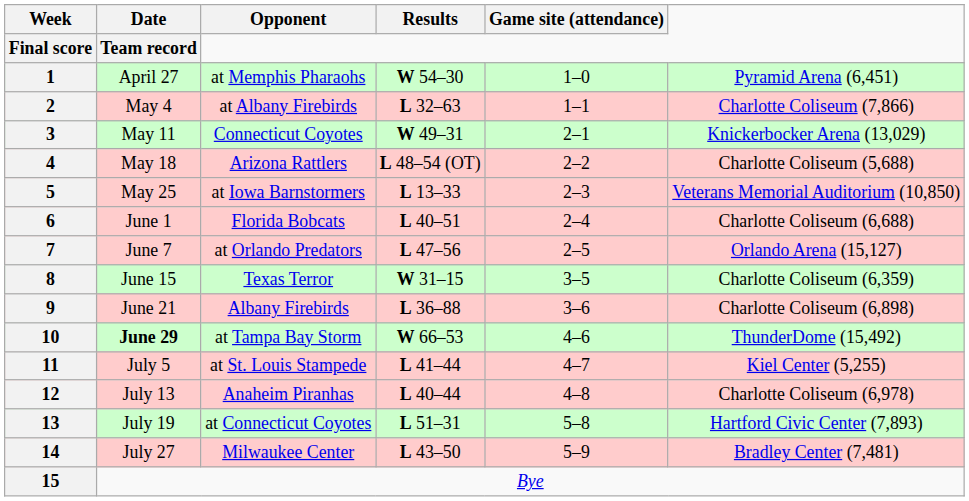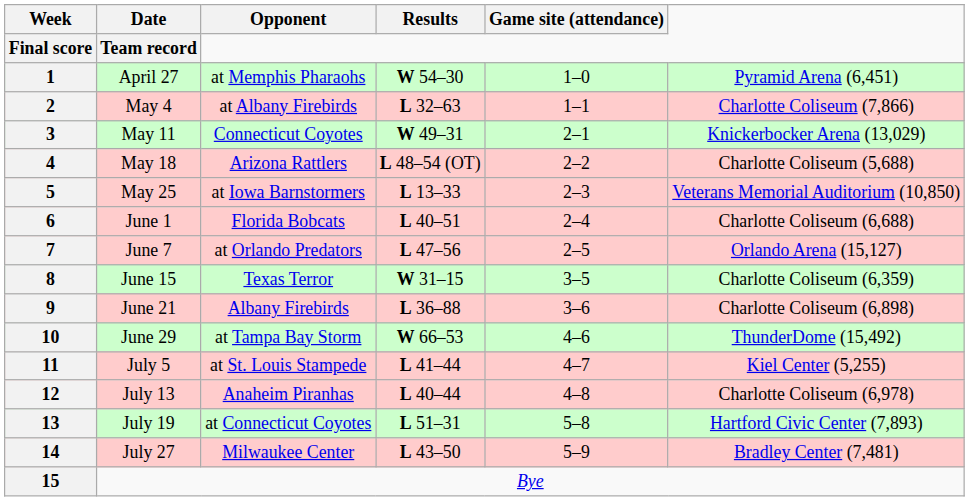(149, 336) bold -> (149, 336) normal
